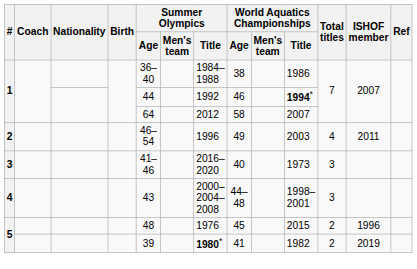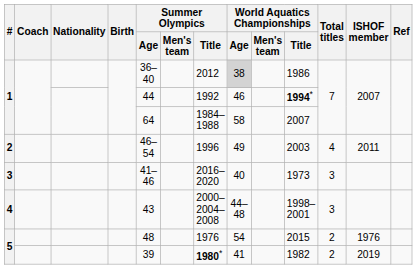(210, 73) 1984–1988 -> (208, 73) 2012
(239, 73) no background -> (239, 73) lightgrey background
(208, 114) 2012 -> (210, 120) 1984–1988
(239, 225) 45 -> (239, 237) 54
(369, 225) 1996 -> (369, 237) 1976
